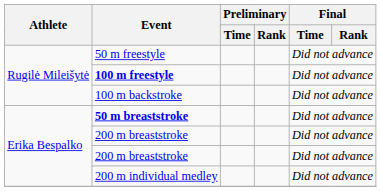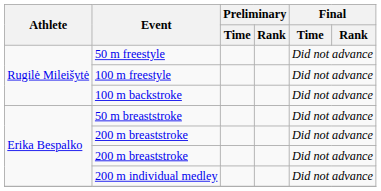(134, 75) bold -> (133, 75) normal
(142, 115) bold -> (138, 115) normal
